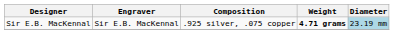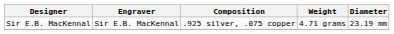(323, 23) bold -> (323, 23) normal
(369, 23) lightblue background -> (369, 23) no background
